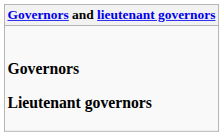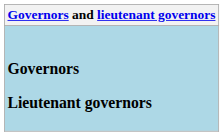(111, 86) no background -> (111, 86) lightblue background
